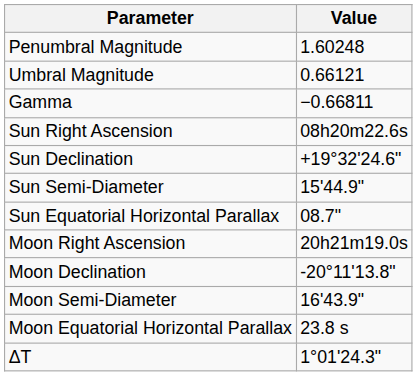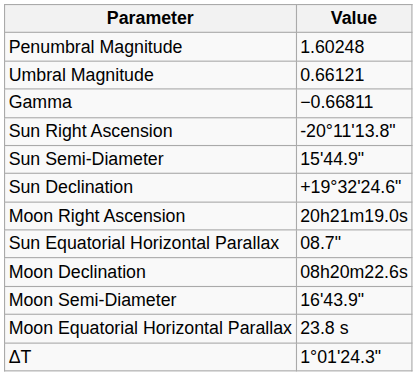(354, 131) 08h20m22.6s -> (348, 131) -20°11'13.8"
rows swapped: (71, 159) <-> (86, 187)
rows swapped: (144, 215) <-> (97, 243)
(348, 272) -20°11'13.8" -> (354, 272) 08h20m22.6s
